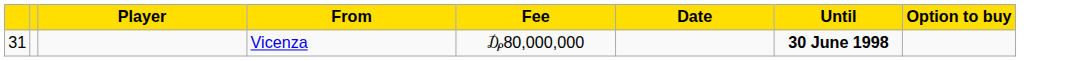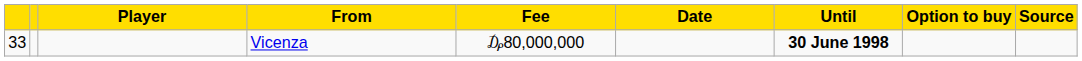+ column: (1046, 17)
(17, 42) 31 -> (17, 42) 33
